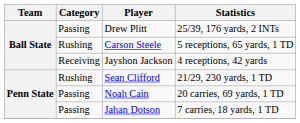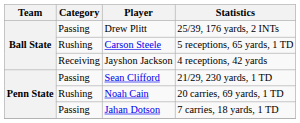(75, 77) Rushing -> (74, 77) Passing
(74, 94) Passing -> (75, 94) Rushing
